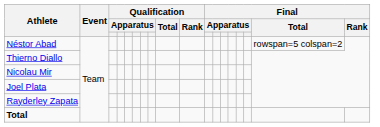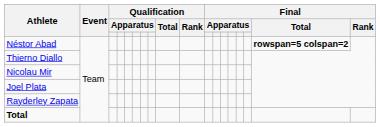(298, 44) normal -> (301, 44) bold
